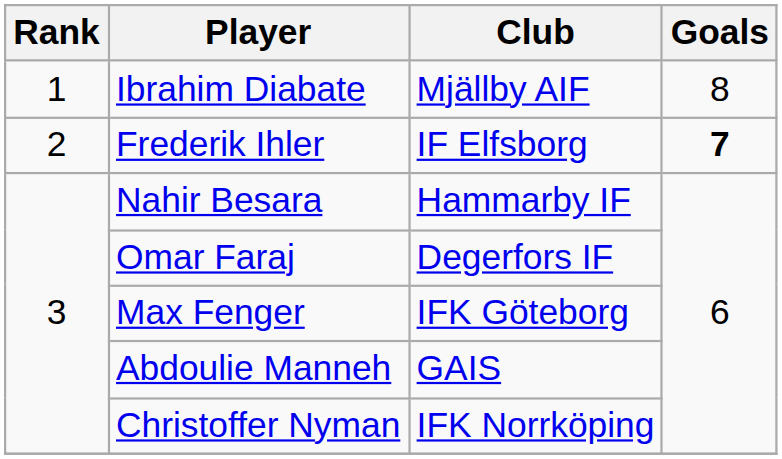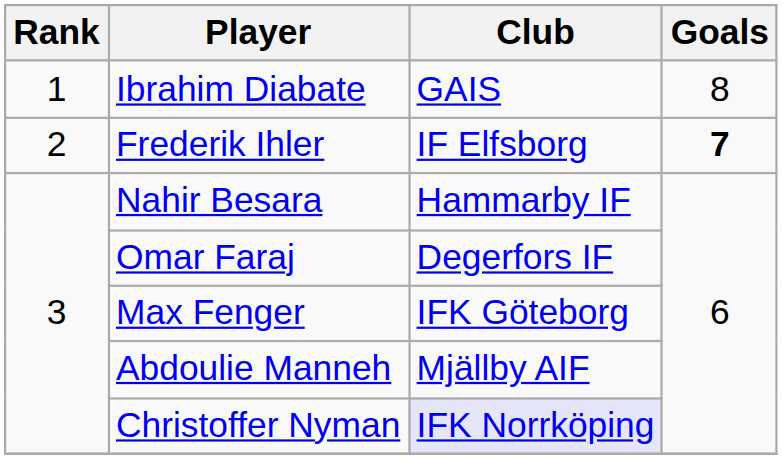(503, 88) Mjällby AIF -> (459, 88) GAIS
(459, 369) GAIS -> (503, 369) Mjällby AIF
(536, 425) no background -> (536, 425) lavender background
